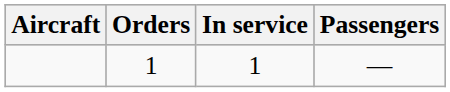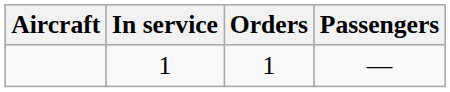columns swapped: (255, 24) <-> (151, 24)
